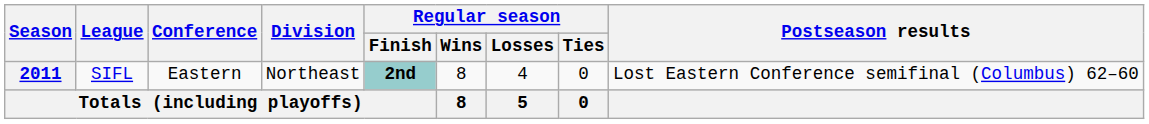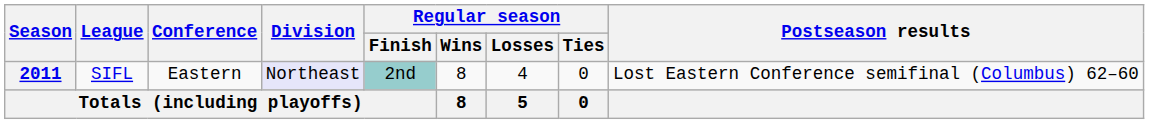(313, 76) no background -> (313, 76) lavender background
(400, 76) bold -> (400, 76) normal
